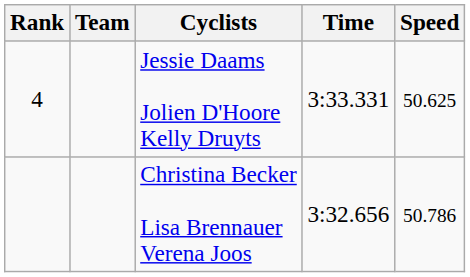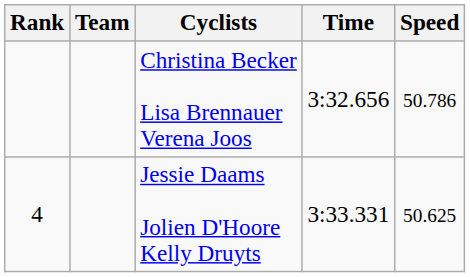rows swapped: (218, 213) <-> (210, 98)
